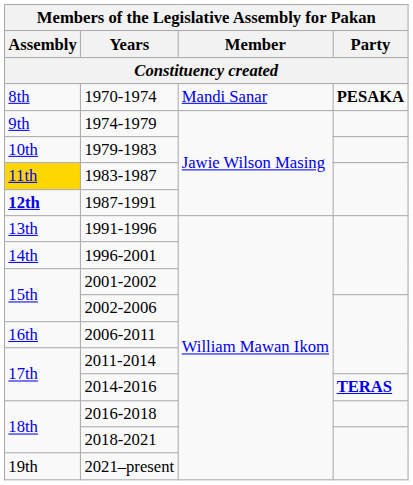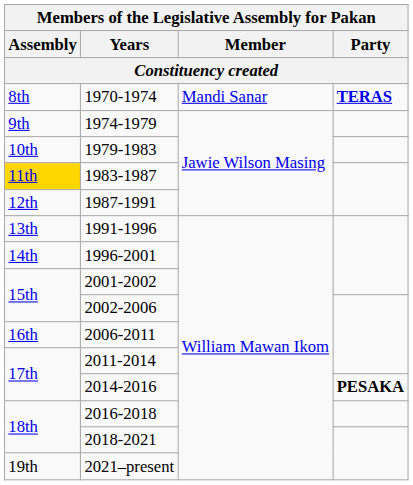(370, 96) PESAKA -> (364, 96) TERAS
(24, 202) bold -> (23, 202) normal
(364, 387) TERAS -> (370, 387) PESAKA
